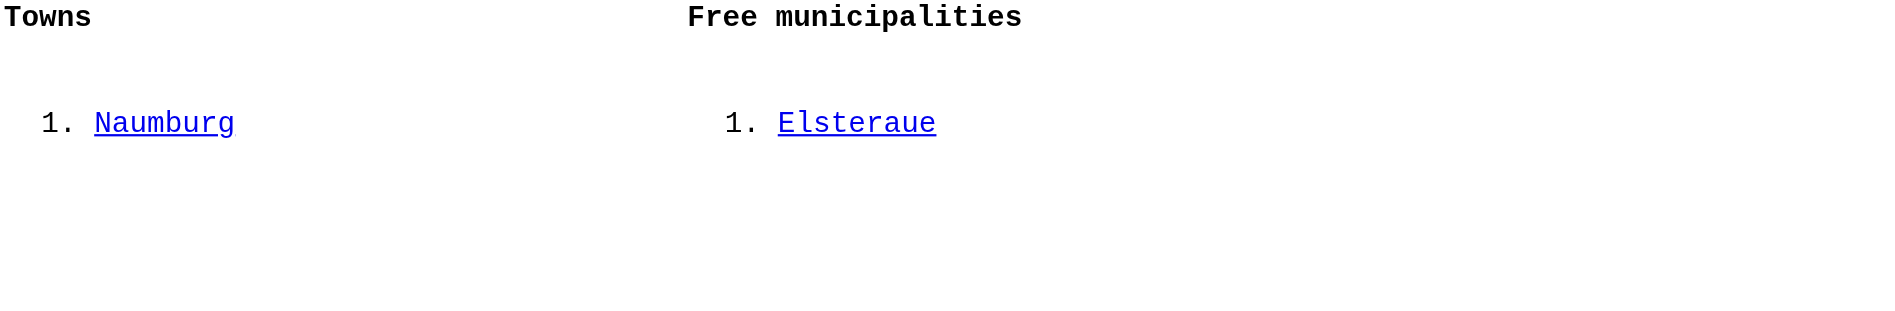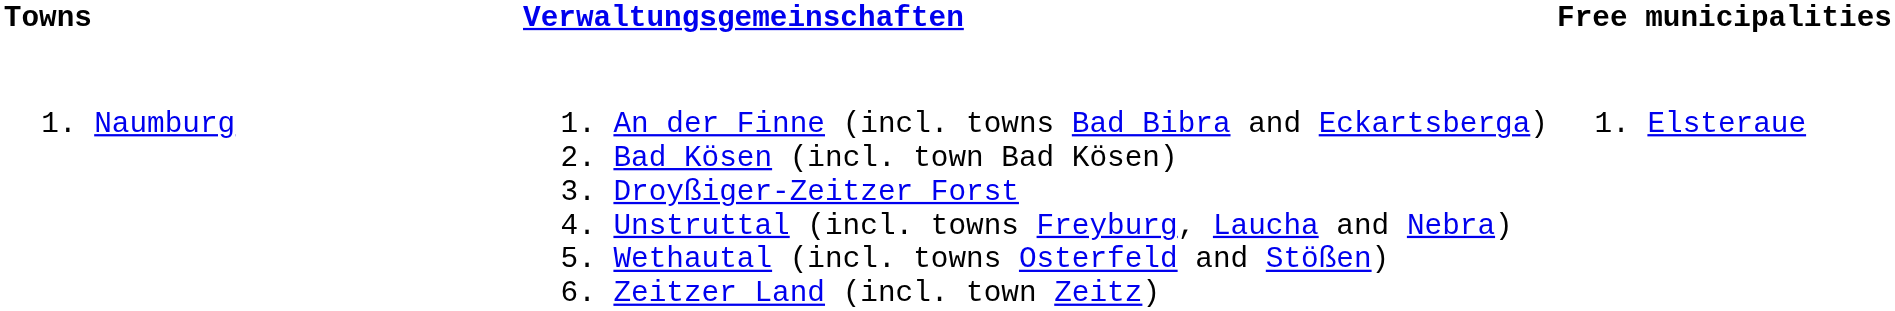+ column: (743, 18)
